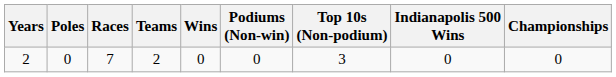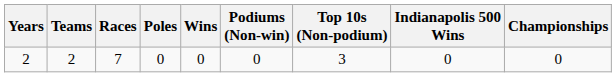columns swapped: (156, 26) <-> (68, 26)
